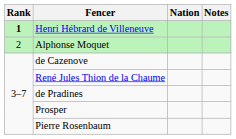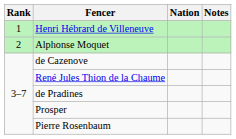(19, 28) bold -> (19, 28) normal
